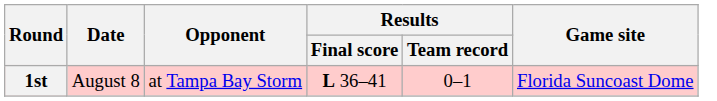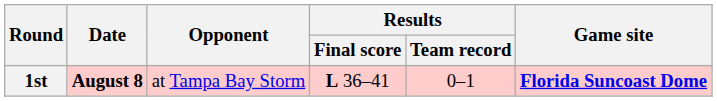(106, 80) normal -> (107, 80) bold
(605, 80) normal -> (614, 80) bold
